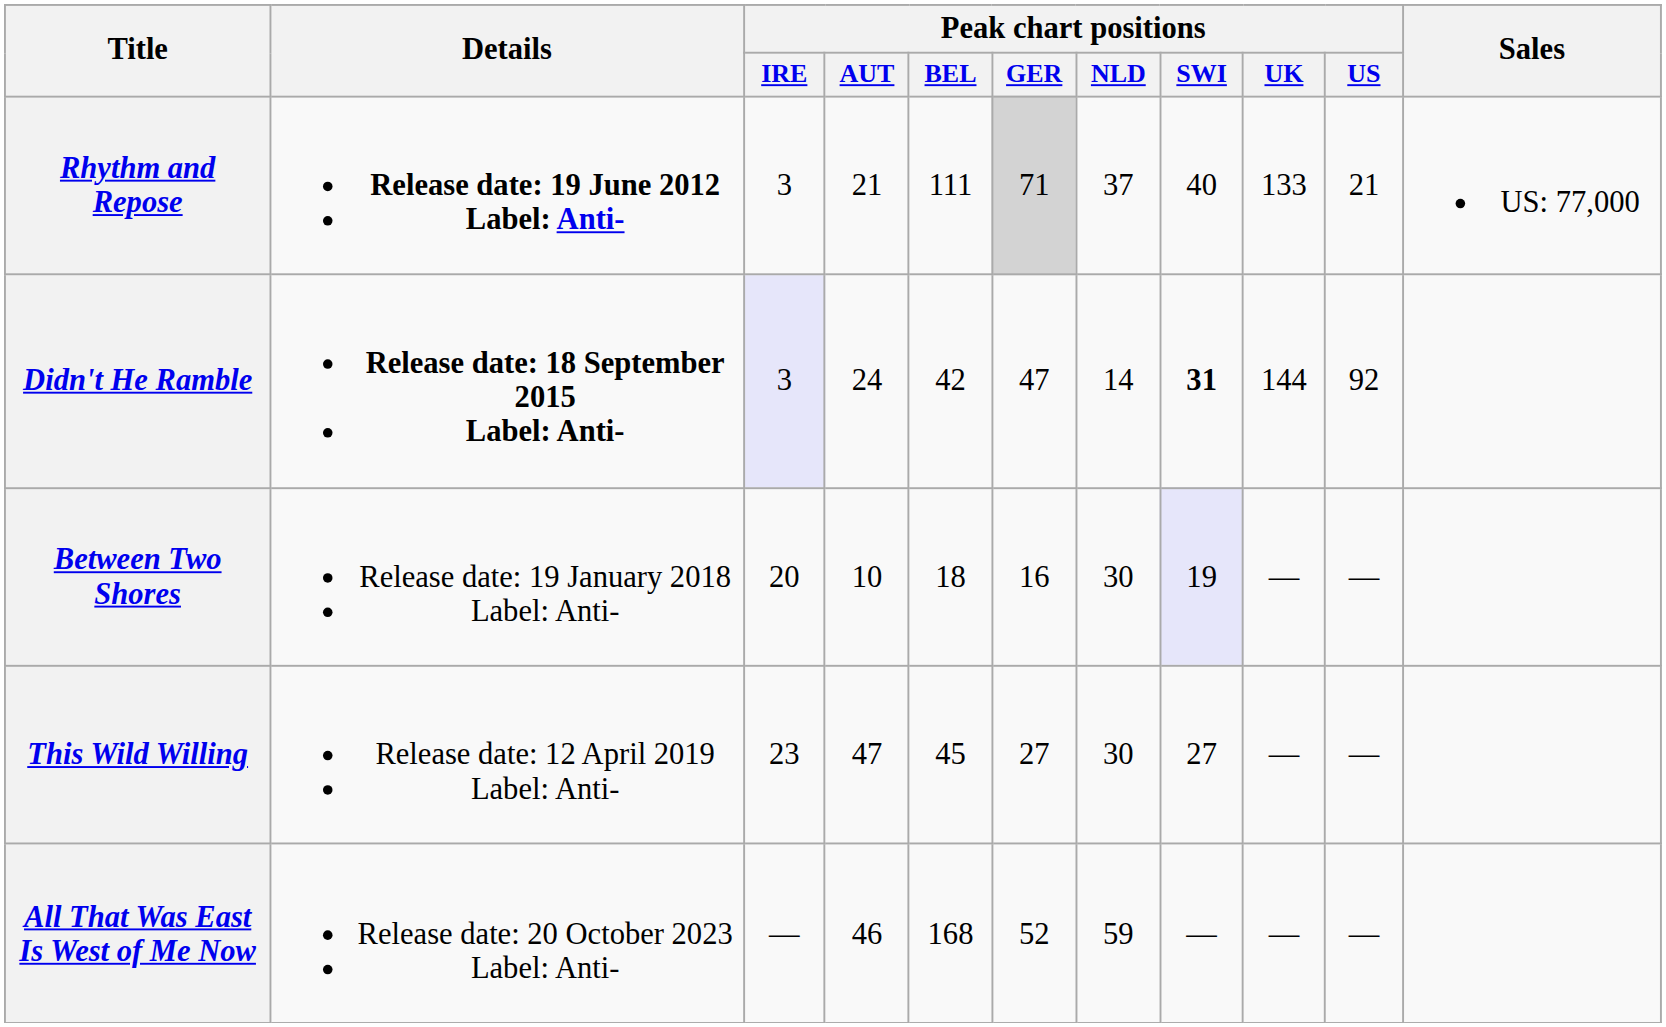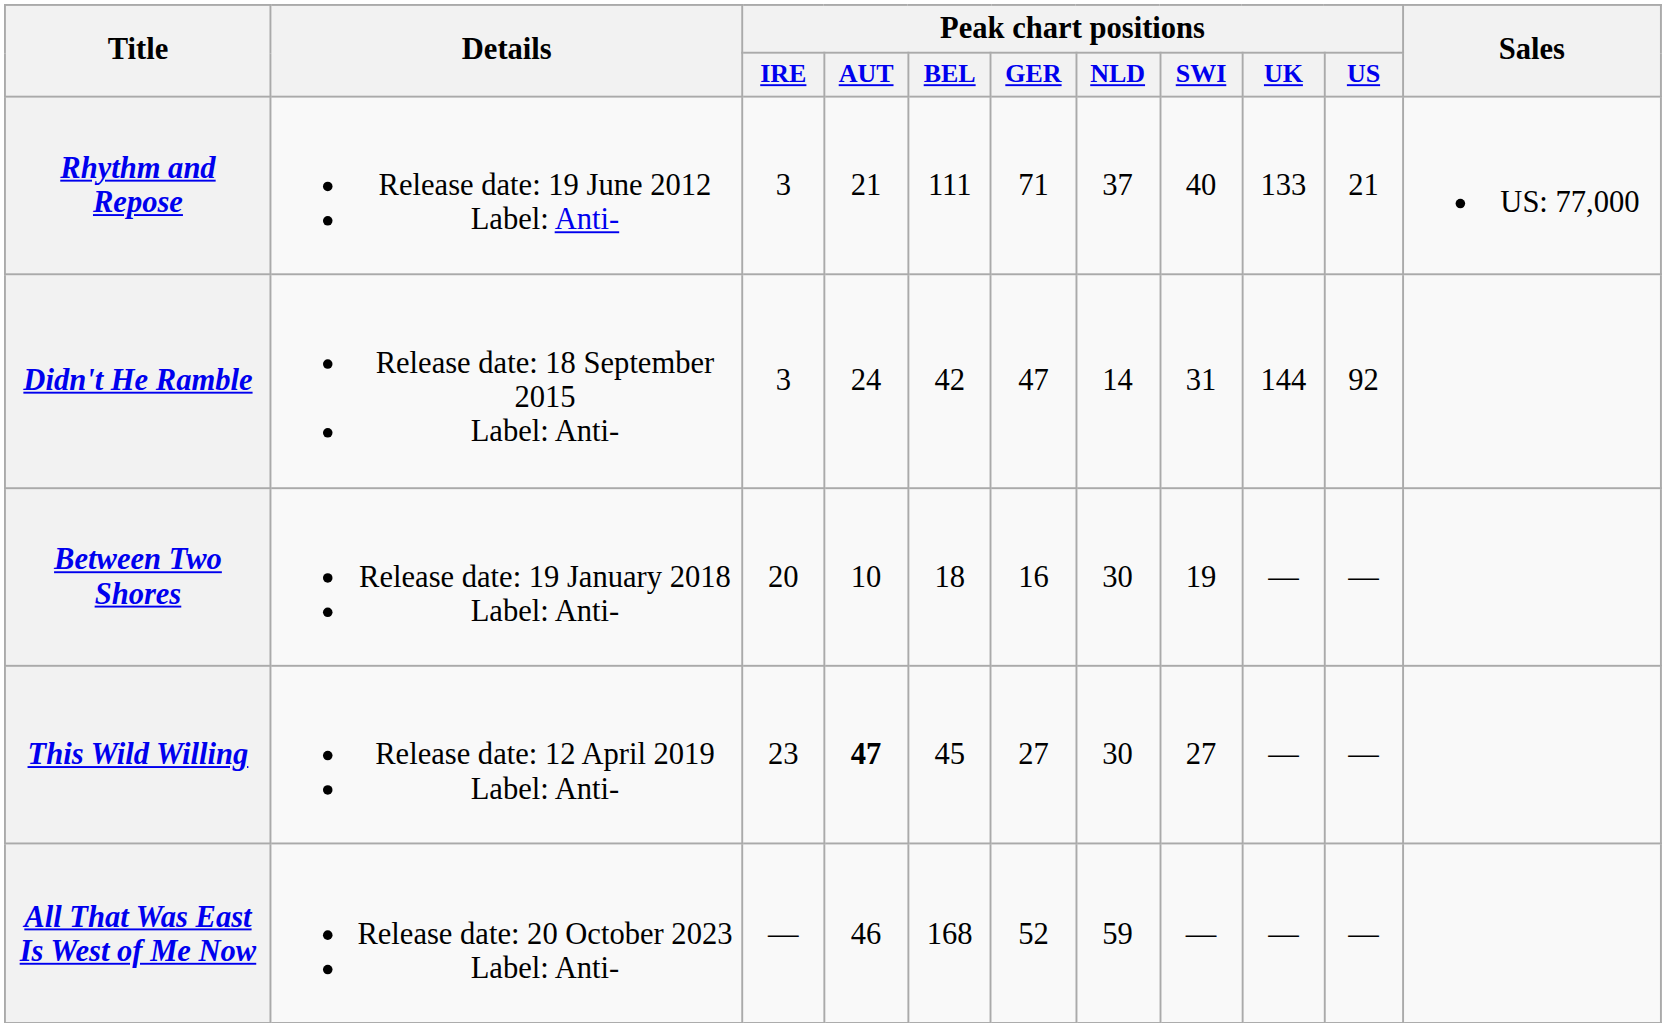(507, 203) bold -> (507, 203) normal
(1034, 184) lightgrey background -> (1033, 184) no background
(507, 398) bold -> (507, 398) normal
(784, 380) lavender background -> (783, 380) no background
(1202, 380) bold -> (1201, 380) normal
(1202, 576) lavender background -> (1201, 576) no background
(867, 754) normal -> (866, 754) bold
